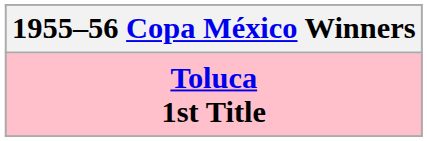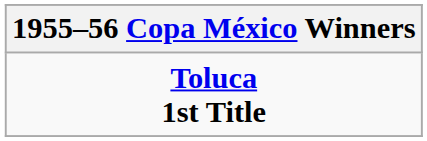(214, 93) pink background -> (214, 93) no background
